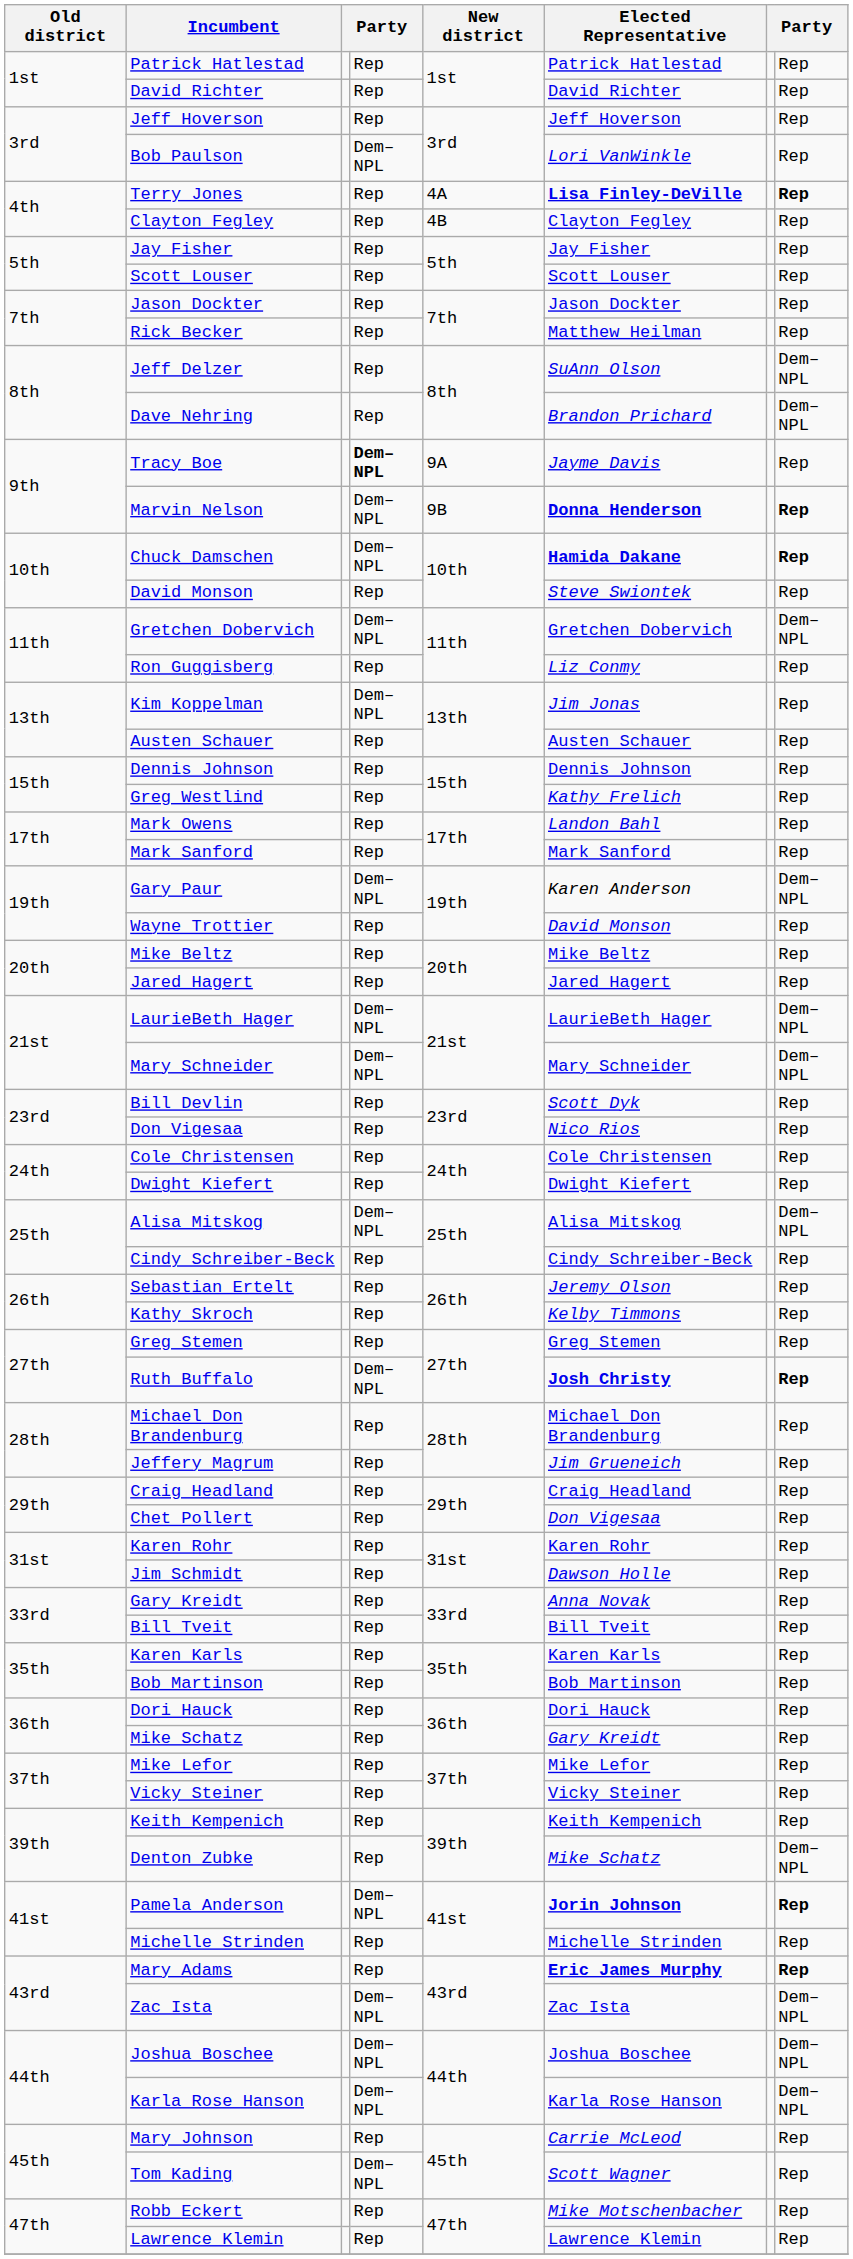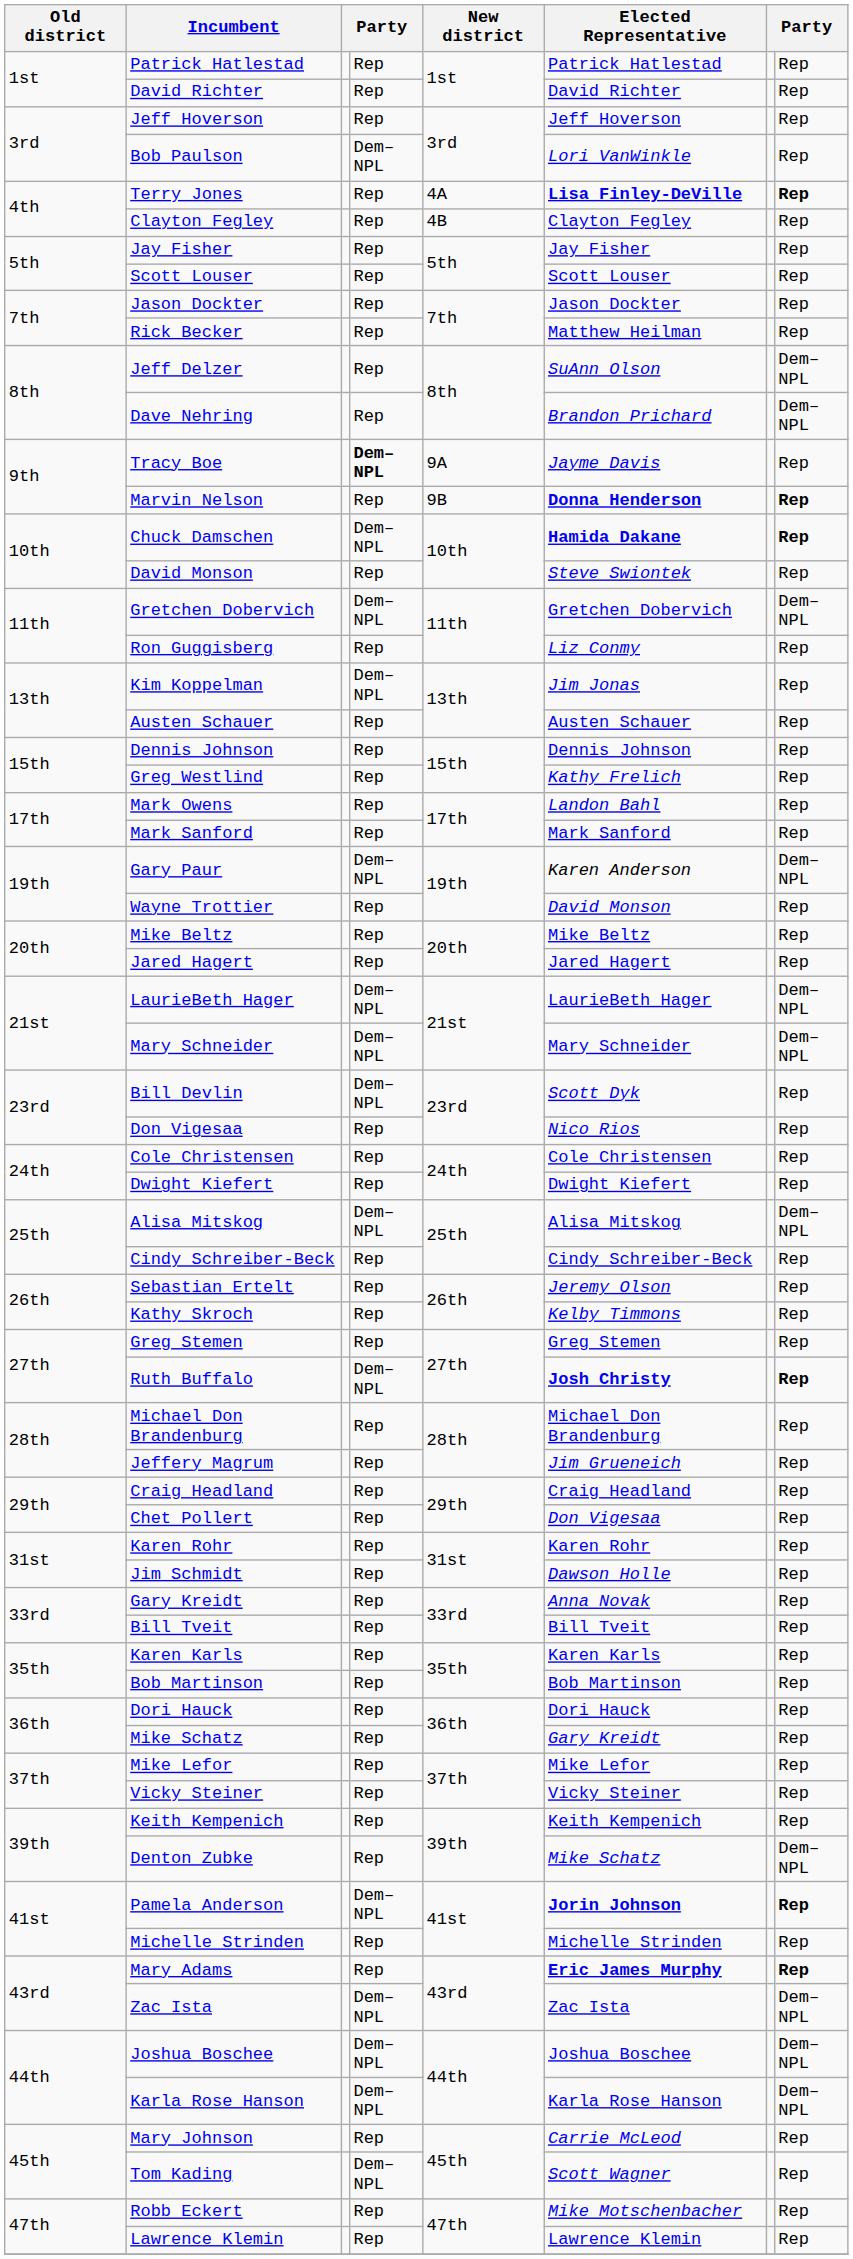(374, 510) Dem–NPL -> (369, 501) Rep
(369, 1104) Rep -> (374, 1094) Dem–NPL
